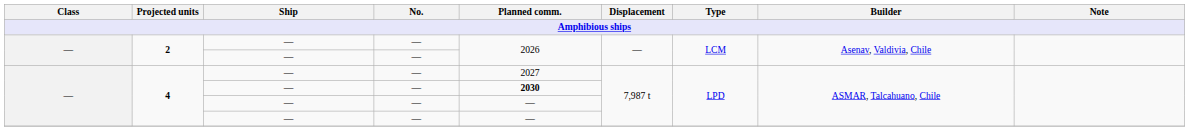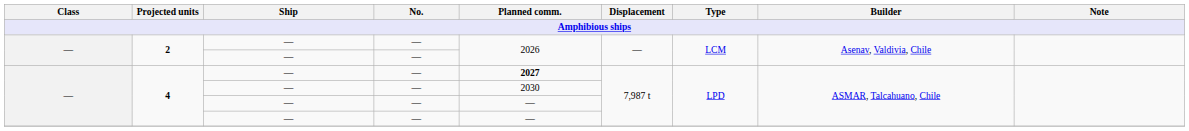(530, 73) normal -> (530, 73) bold
(530, 88) bold -> (530, 88) normal
